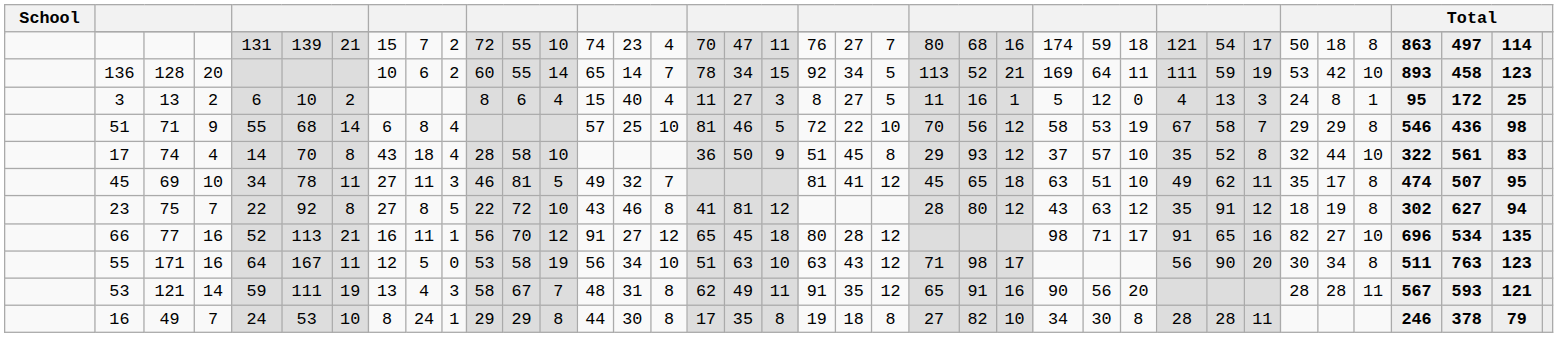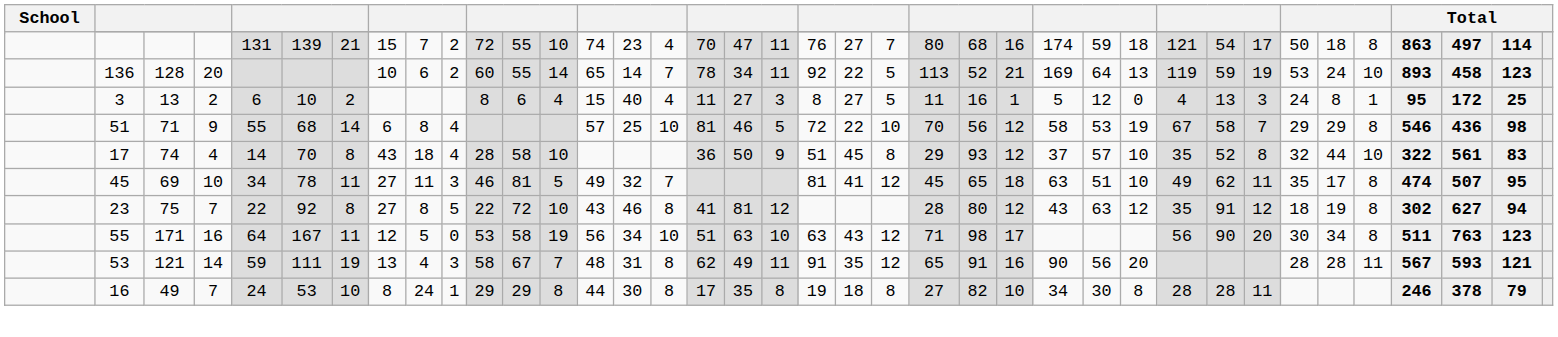(780, 73) 15 -> (780, 73) 11
(854, 73) 34 -> (854, 73) 22
(1138, 73) 11 -> (1138, 73) 13
(1182, 73) 111 -> (1182, 73) 119
(1336, 73) 42 -> (1336, 73) 24
- row: (119, 237)
